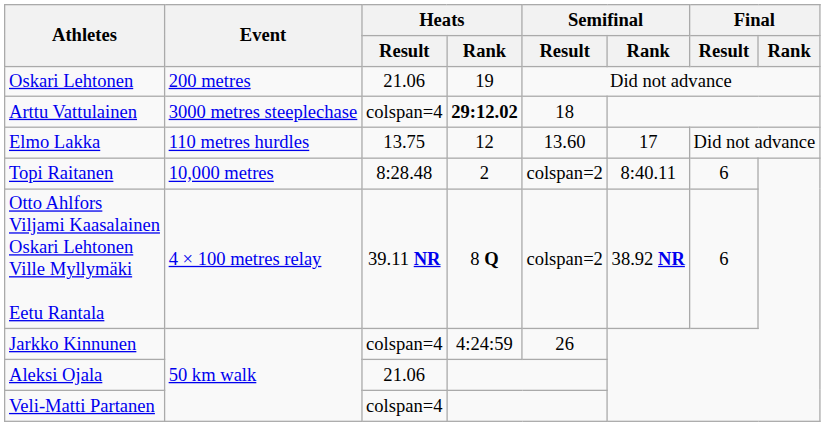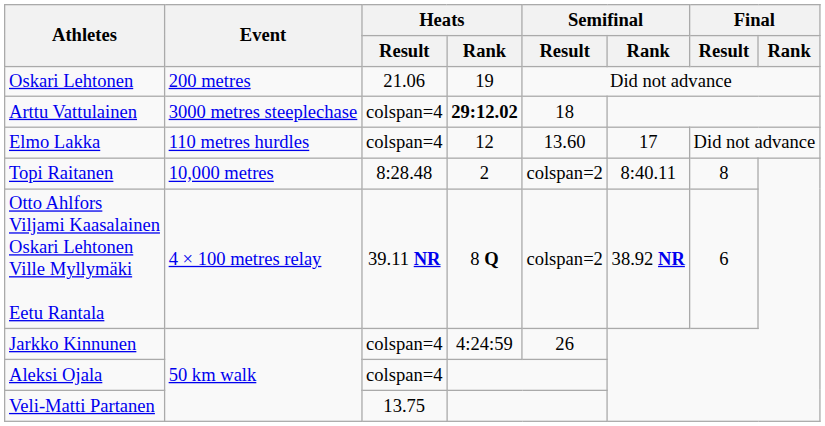(404, 142) 13.75 -> (404, 142) colspan=4
(724, 173) 6 -> (724, 173) 8
(404, 374) 21.06 -> (404, 374) colspan=4
(404, 405) colspan=4 -> (404, 405) 13.75
